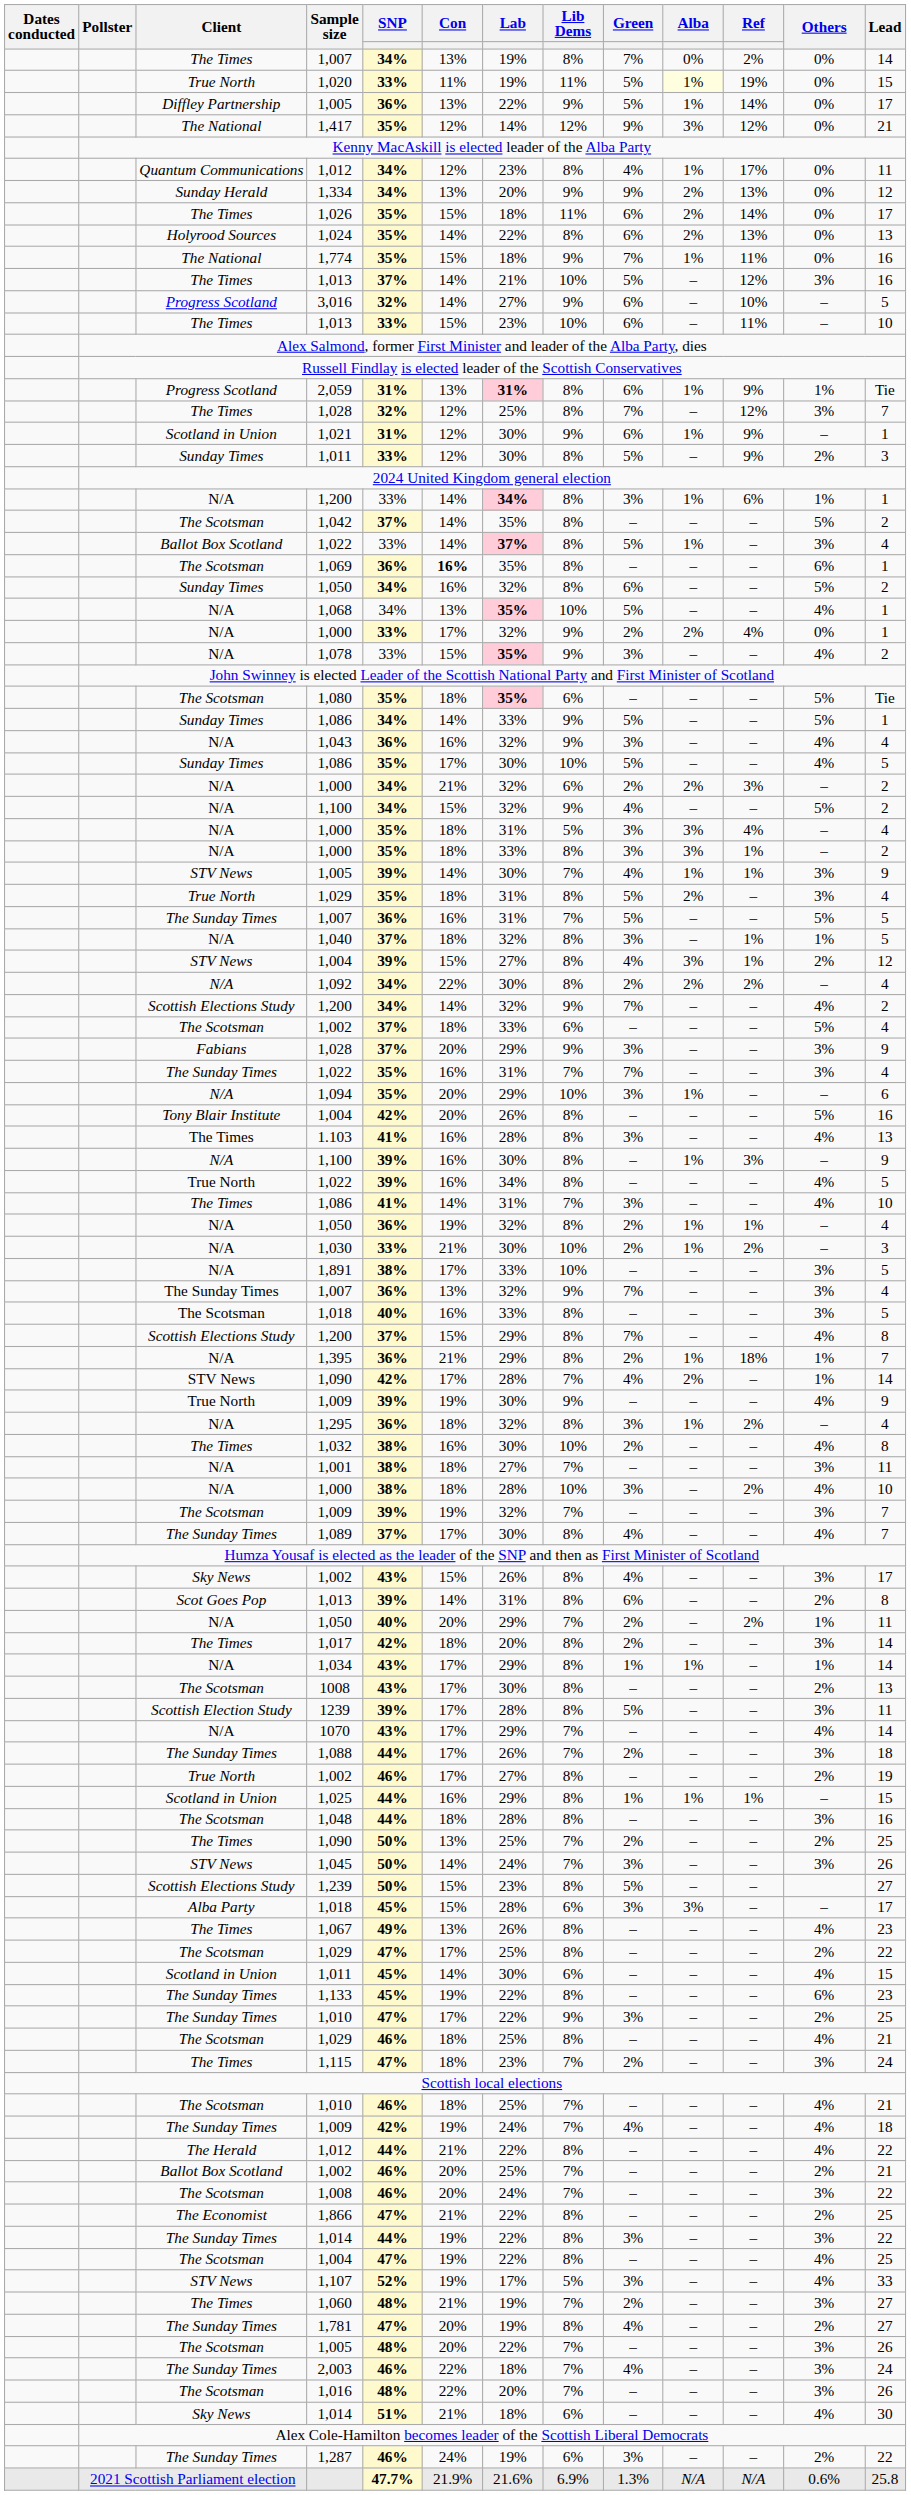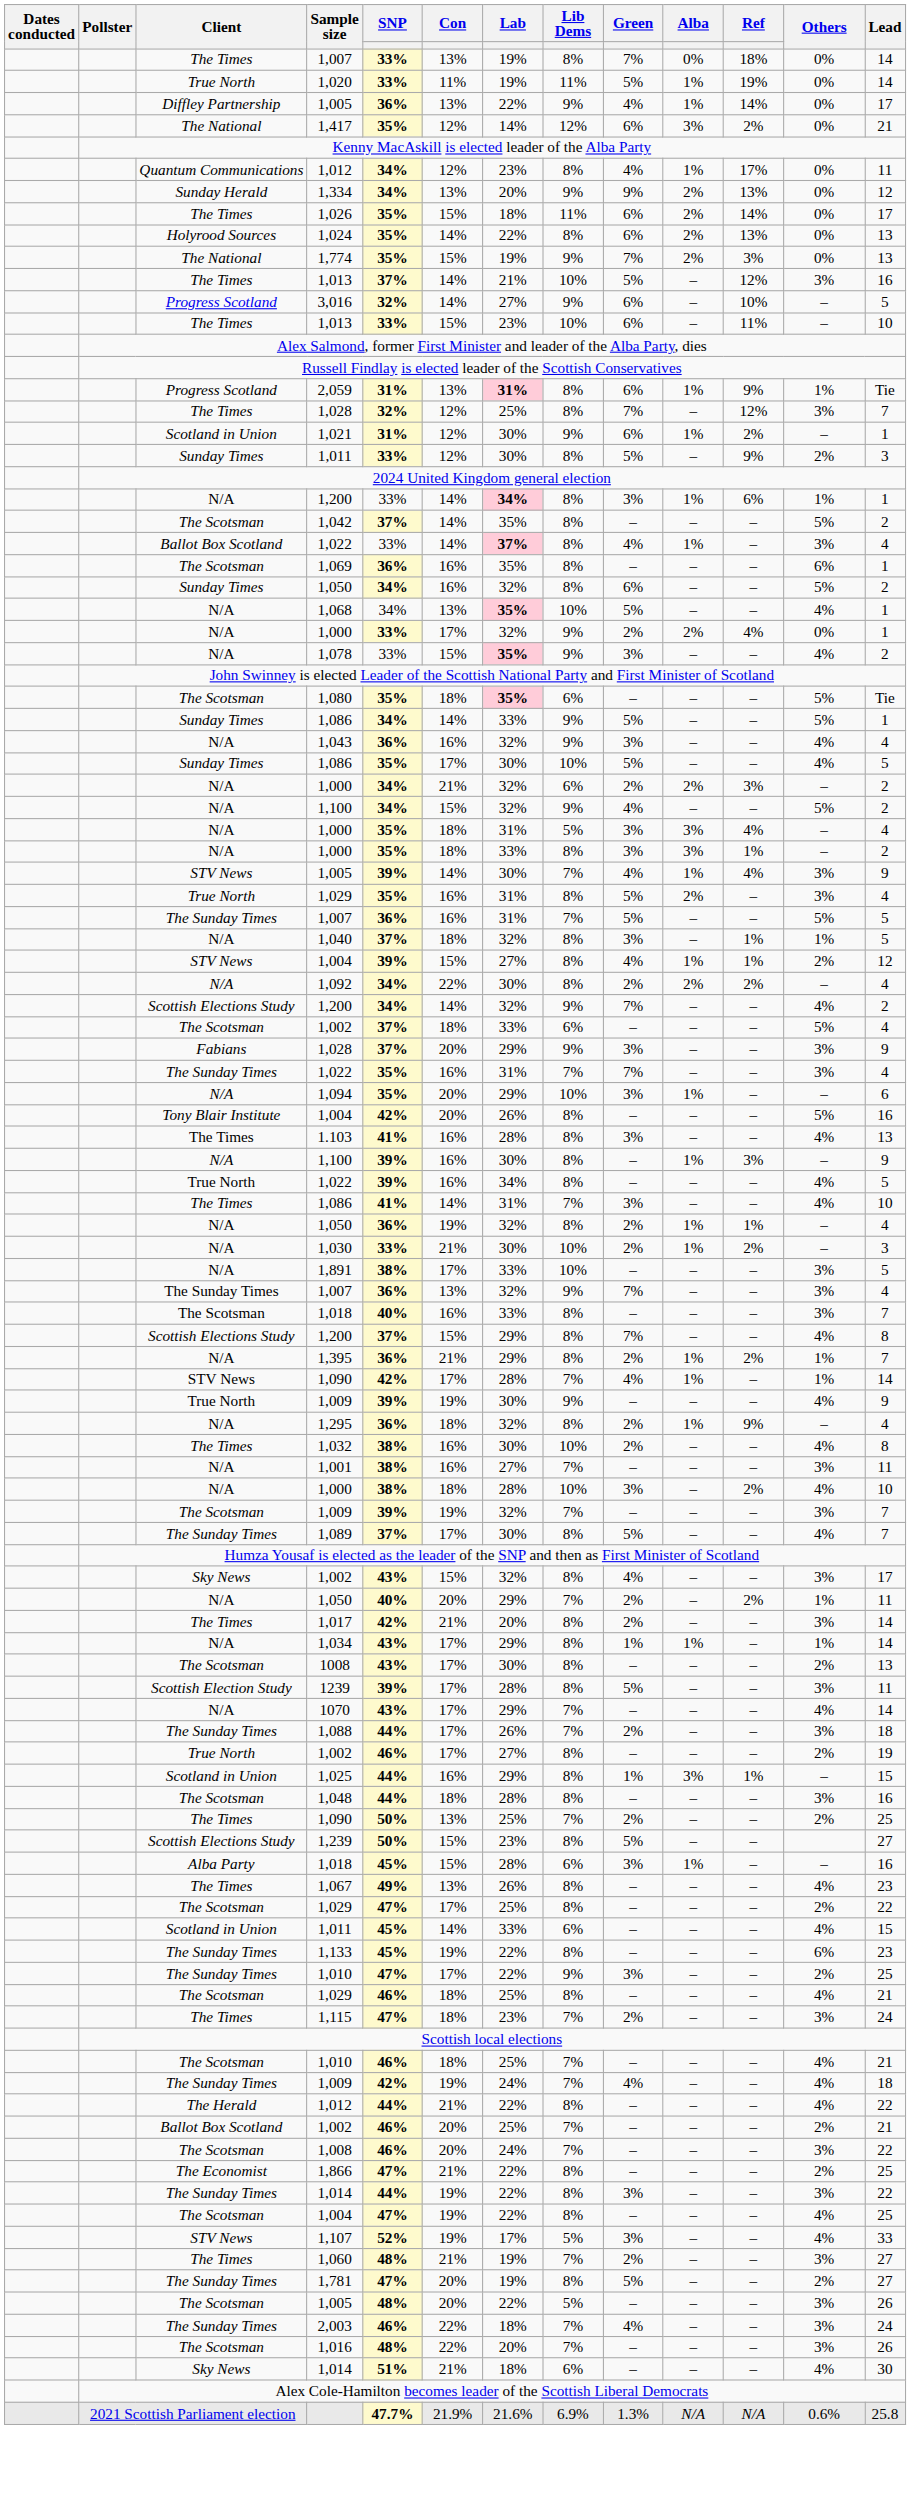(392, 60) 34% -> (392, 60) 33%
(753, 60) 2% -> (753, 60) 18%
(693, 82) lightyellow background -> (693, 82) no background
(885, 82) 15 -> (885, 82) 14
(633, 104) 5% -> (633, 104) 4%
(633, 126) 9% -> (633, 126) 6%
(753, 126) 12% -> (753, 126) 2%
(513, 258) 18% -> (513, 258) 19%
(693, 258) 1% -> (693, 258) 2%
(753, 258) 11% -> (753, 258) 3%
(885, 258) 16 -> (885, 258) 13
(753, 434) 9% -> (753, 434) 2%
(633, 544) 5% -> (633, 544) 4%
(453, 566) bold -> (453, 566) normal
(753, 874) 1% -> (753, 874) 4%
(453, 896) 18% -> (453, 896) 16%
(693, 962) 3% -> (693, 962) 1%
(885, 1314) 5 -> (885, 1314) 7
(753, 1358) 18% -> (753, 1358) 2%
(693, 1380) 2% -> (693, 1380) 1%
(633, 1424) 3% -> (633, 1424) 2%
(753, 1424) 2% -> (753, 1424) 9%
(453, 1468) 18% -> (453, 1468) 16%
(633, 1534) 4% -> (633, 1534) 5%
(513, 1578) 26% -> (513, 1578) 32%
- row: (221, 1600)
(453, 1644) 18% -> (453, 1622) 21%
(693, 1798) 1% -> (693, 1776) 3%
- row: (221, 1863)
(693, 1907) 3% -> (693, 1863) 1%
(885, 1907) 17 -> (885, 1863) 16
(513, 1973) 30% -> (513, 1929) 33%
(633, 2325) 4% -> (633, 2281) 5%
(573, 2347) 7% -> (573, 2303) 5%
- row: (221, 2457)
